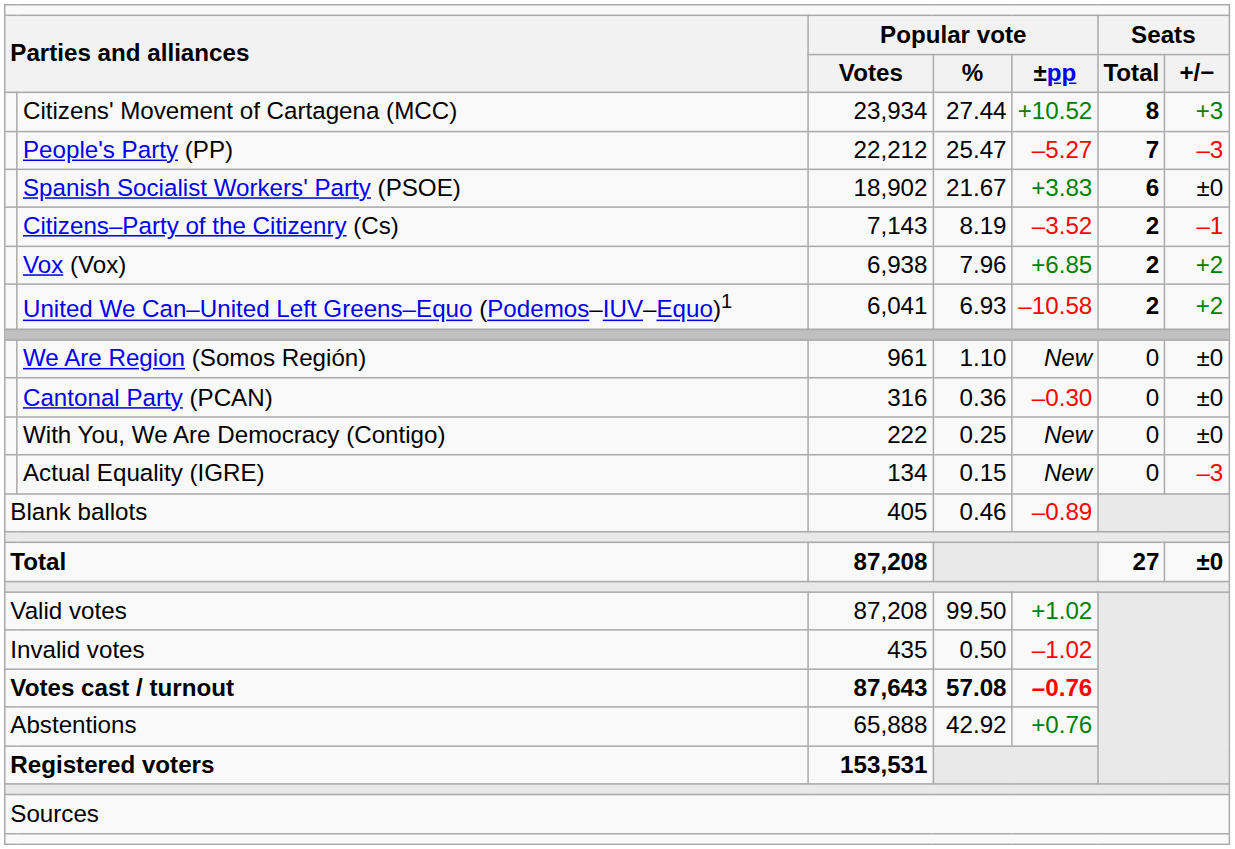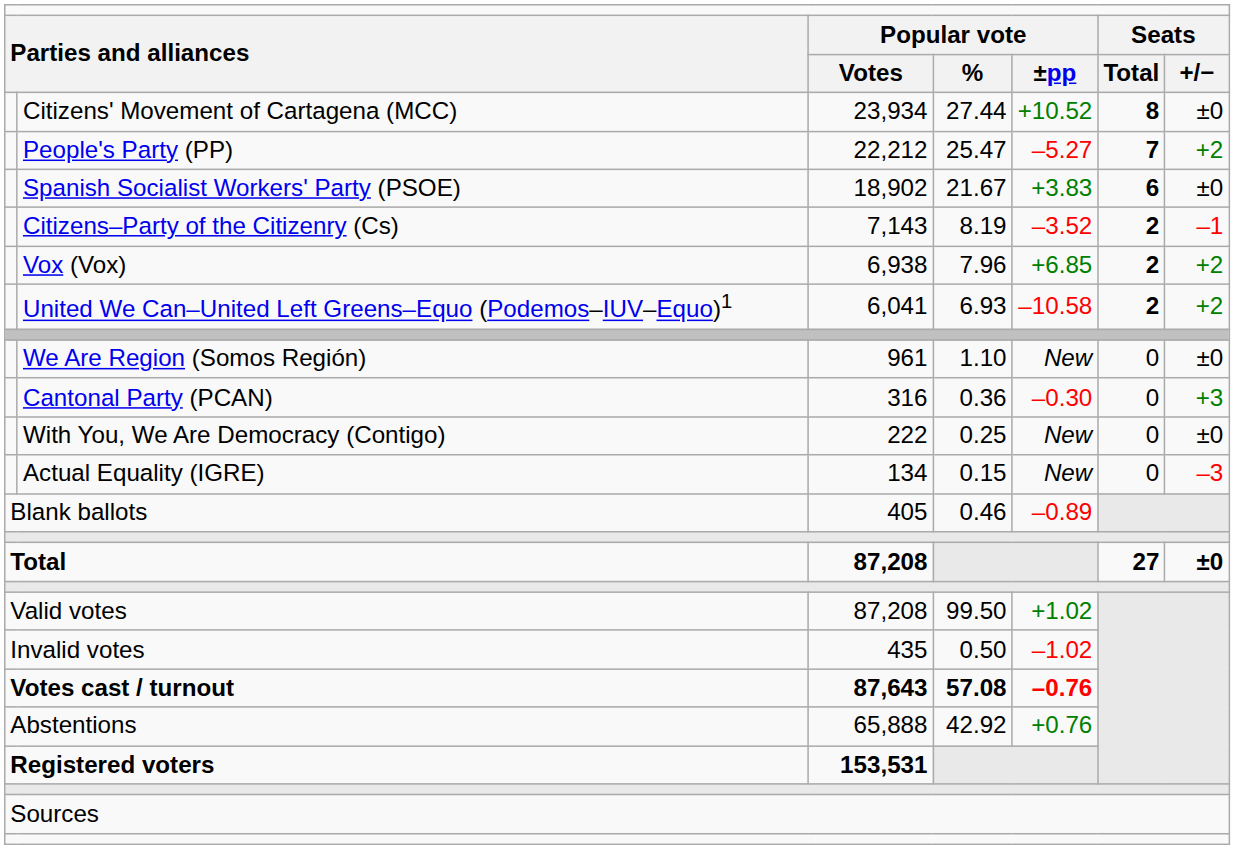(1210, 111) +3 -> (1210, 111) ±0
(1210, 149) –3 -> (1210, 149) +2
(1210, 397) ±0 -> (1210, 397) +3
